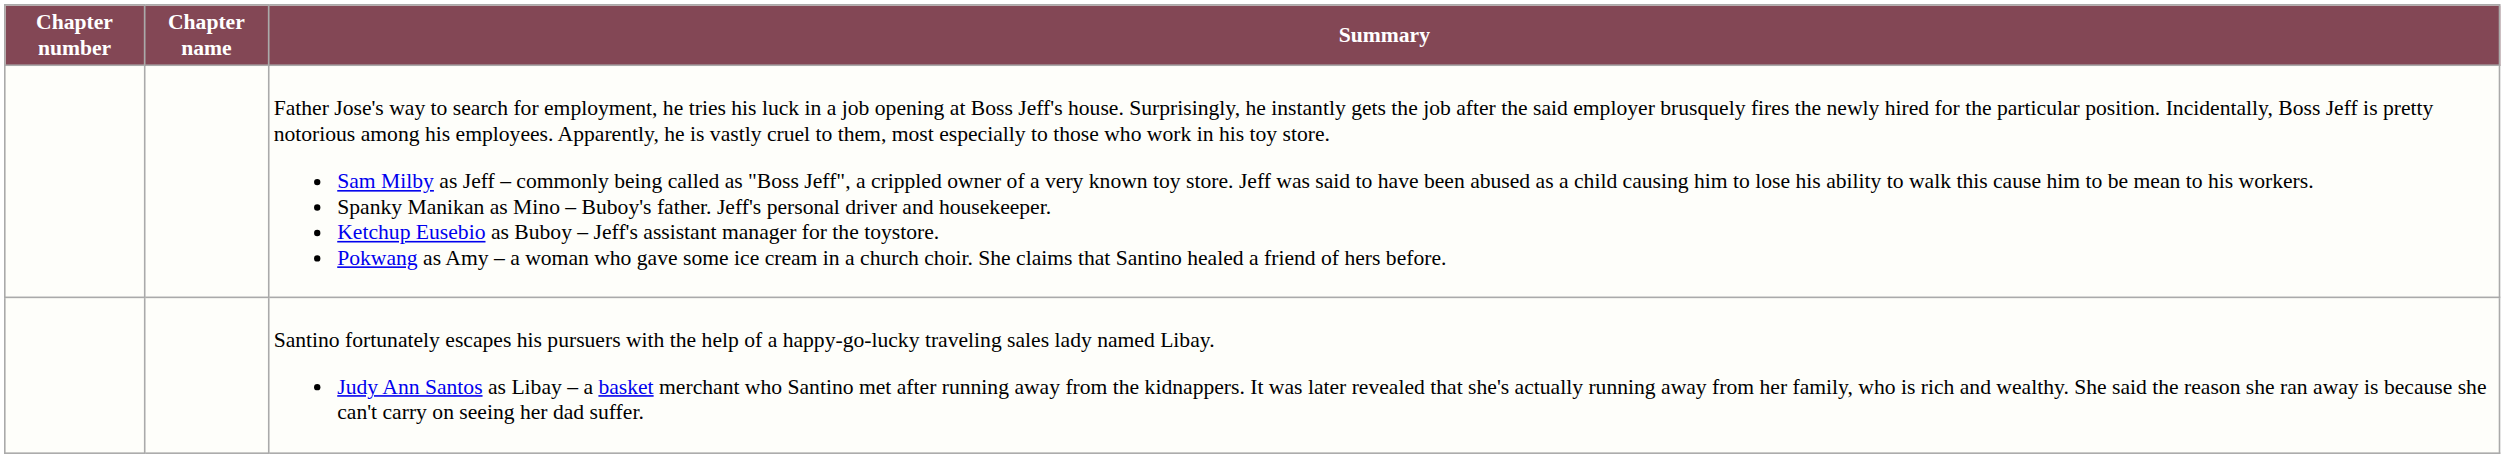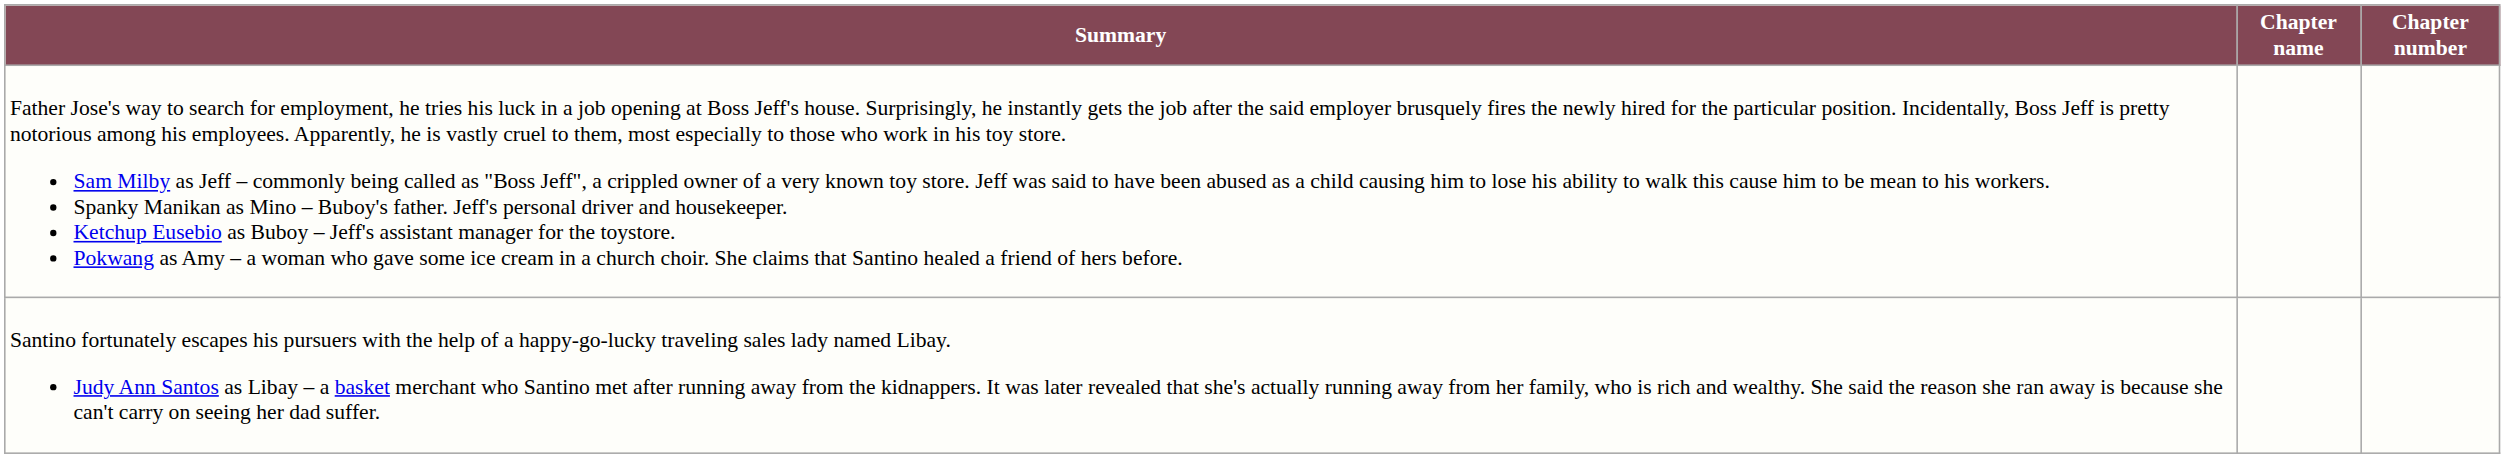columns swapped: (75, 34) <-> (1384, 34)
